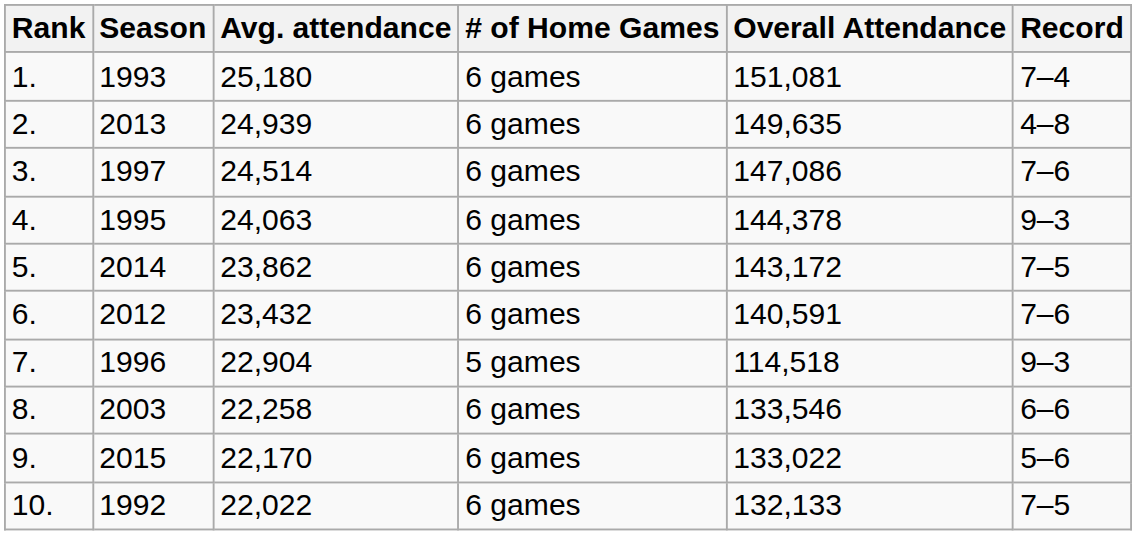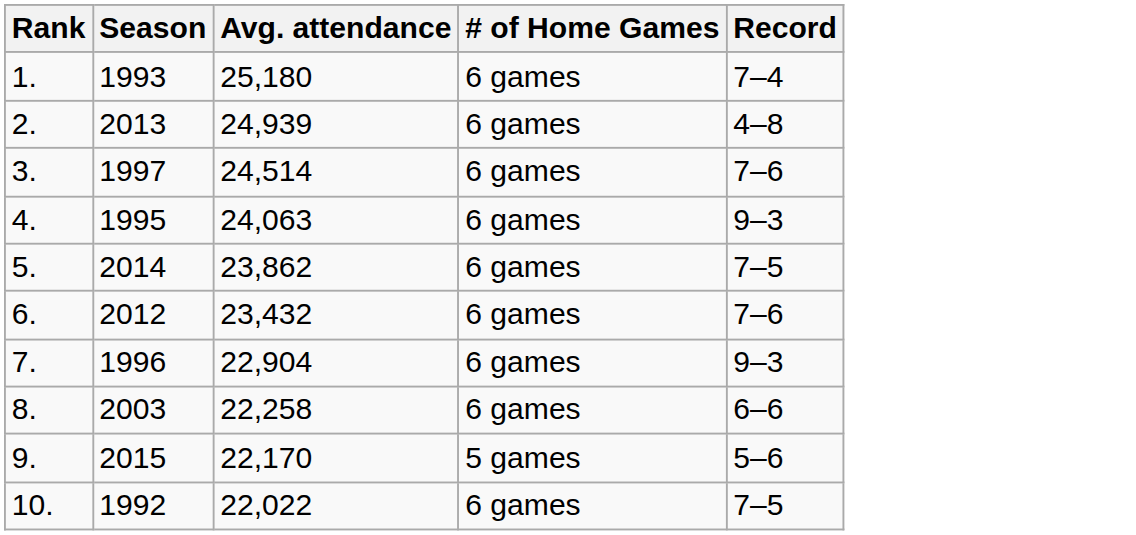- column: (870, 28)
(523, 362) 5 games -> (523, 362) 6 games
(523, 457) 6 games -> (523, 457) 5 games
